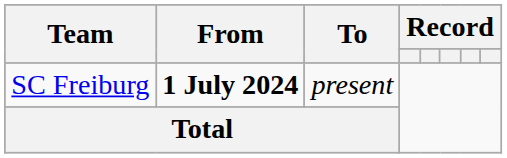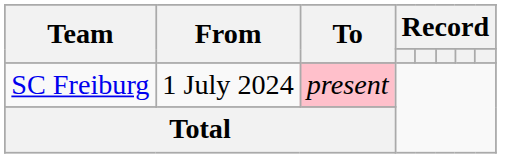(230, 84) bold -> (228, 84) normal
(352, 84) no background -> (348, 84) pink background
